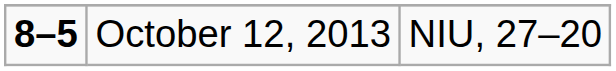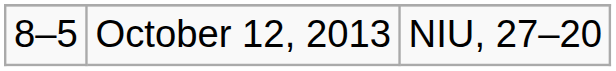(46, 34) bold -> (46, 34) normal
